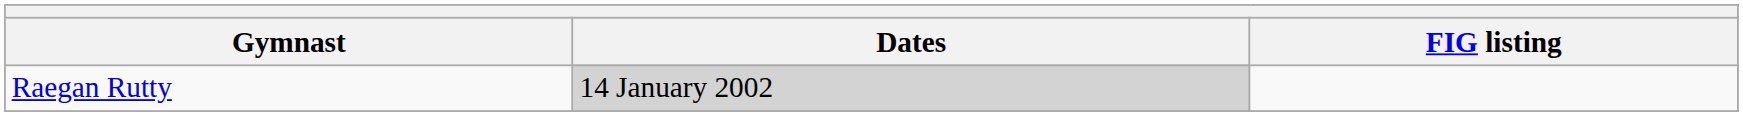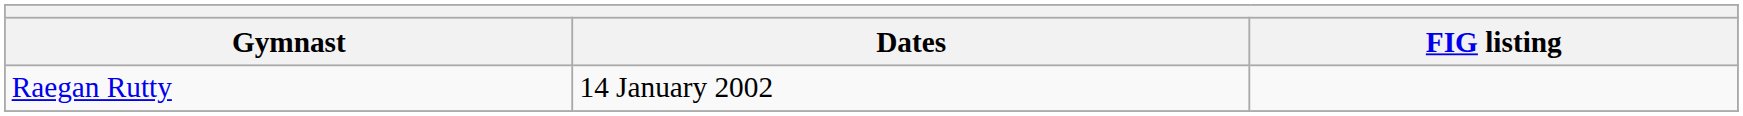(676, 87) lightgrey background -> (676, 87) no background
